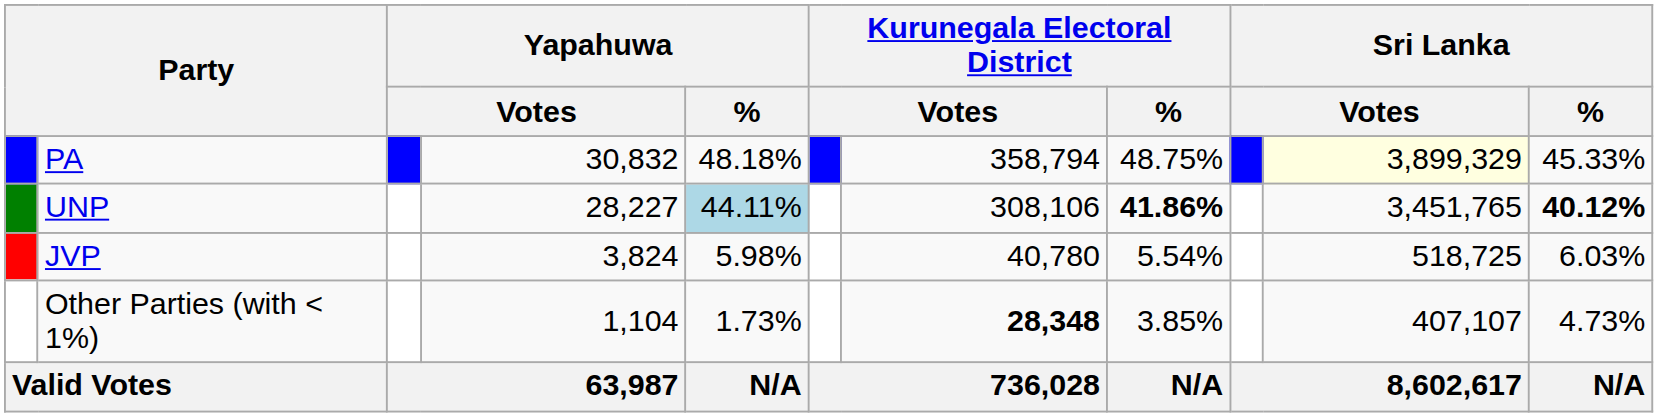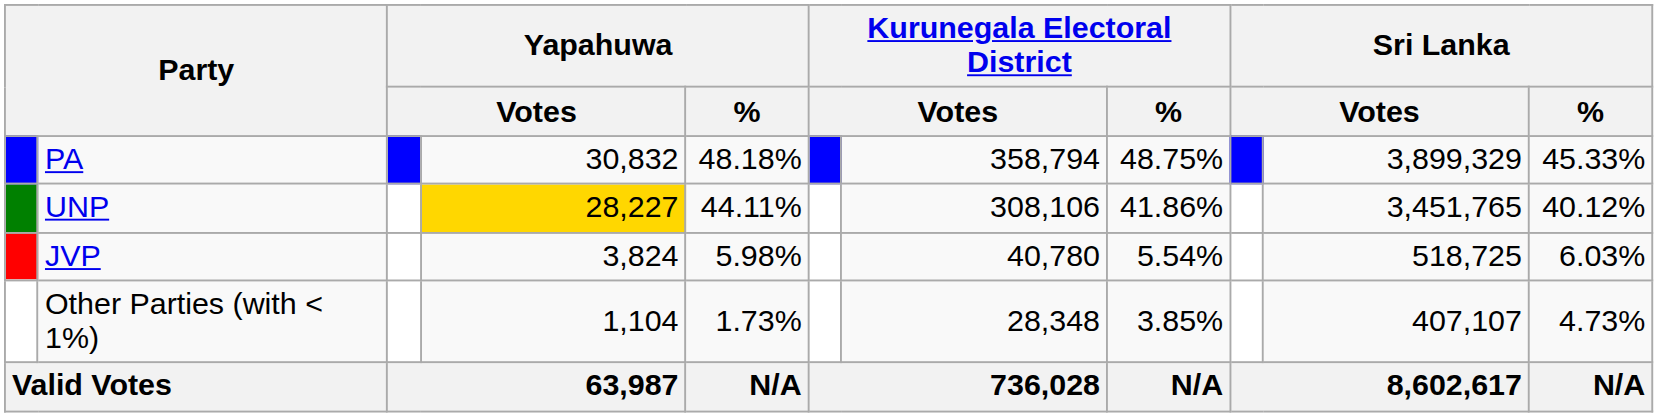(1454, 159) lightyellow background -> (1454, 159) no background
(632, 207) no background -> (632, 207) gold background
(751, 207) lightblue background -> (751, 207) no background
(1172, 207) bold -> (1172, 207) normal
(1594, 207) bold -> (1594, 207) normal
(1053, 320) bold -> (1053, 320) normal
